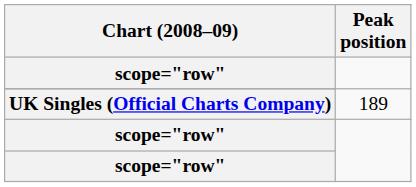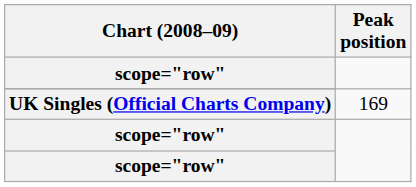(373, 103) 189 -> (373, 103) 169
